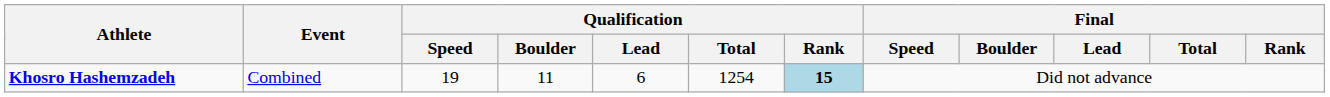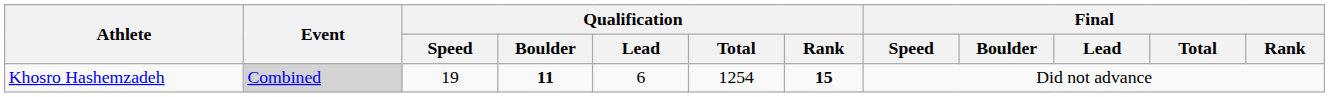(92, 77) bold -> (87, 77) normal
(284, 77) no background -> (284, 77) lightgrey background
(545, 77) normal -> (545, 77) bold
(824, 77) lightblue background -> (824, 77) no background
